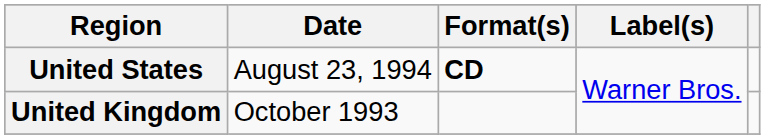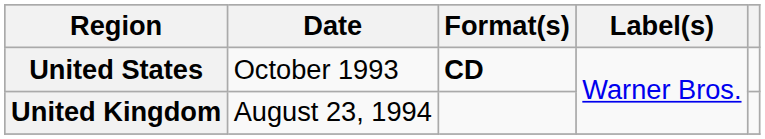(333, 69) August 23, 1994 -> (316, 69) October 1993
(316, 112) October 1993 -> (333, 112) August 23, 1994
